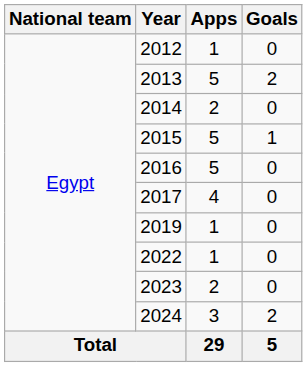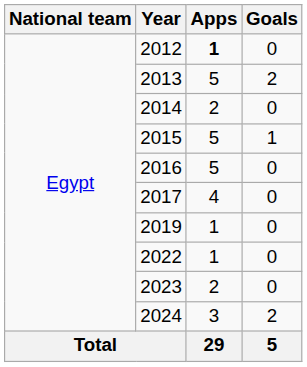(214, 49) normal -> (214, 49) bold
